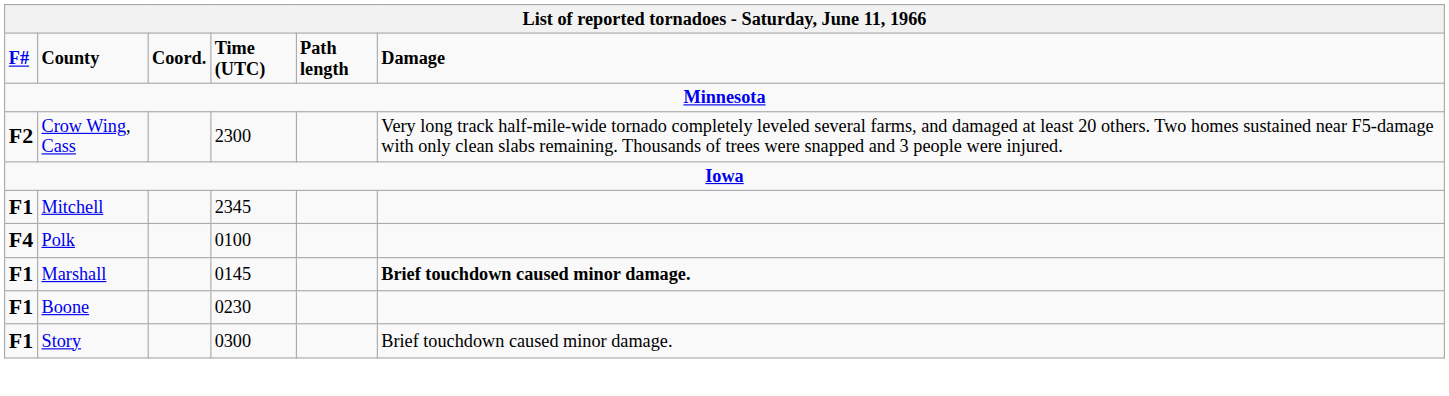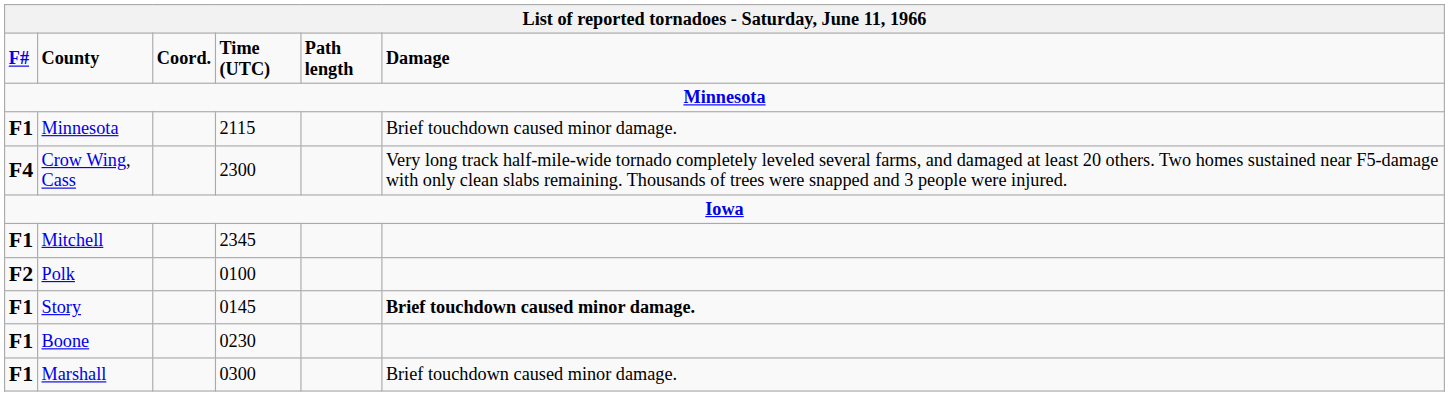+ row: (237, 128)
(21, 136) F2 -> (21, 170) F4
(21, 240) F4 -> (21, 273) F2
(74, 273) Marshall -> (61, 307) Story
(61, 340) Story -> (74, 374) Marshall
